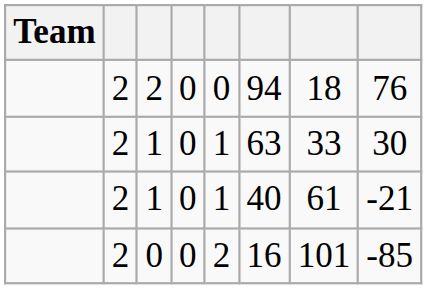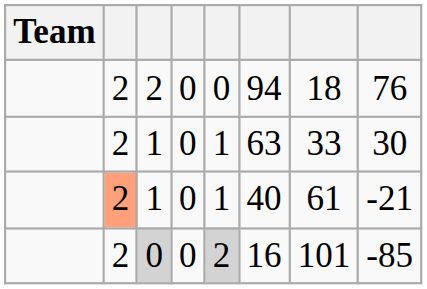(121, 198) no background -> (121, 198) lightsalmon background
(154, 254) no background -> (154, 254) lightgrey background
(222, 254) no background -> (222, 254) lightgrey background
